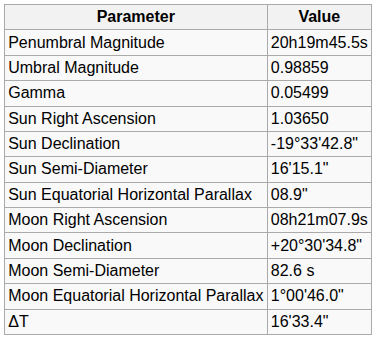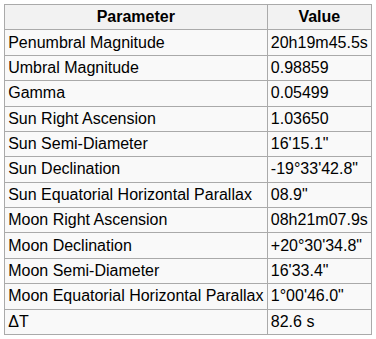rows swapped: (64, 144) <-> (78, 169)
(293, 270) 82.6 s -> (300, 270) 16'33.4"
(300, 321) 16'33.4" -> (293, 321) 82.6 s
